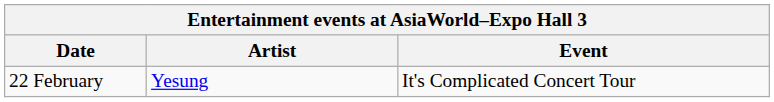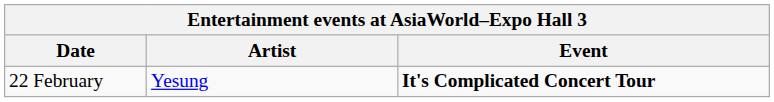(519, 81) normal -> (529, 81) bold
